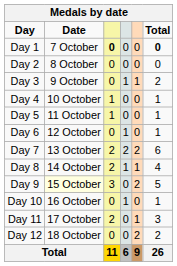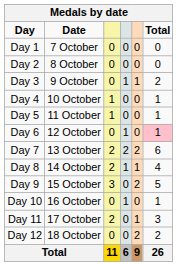(112, 47) bold -> (112, 47) normal
(158, 47) bold -> (158, 47) normal
(158, 133) no background -> (158, 133) pink background
(74, 184) lightyellow background -> (74, 184) no background
